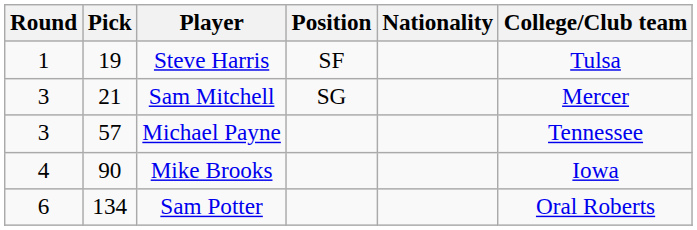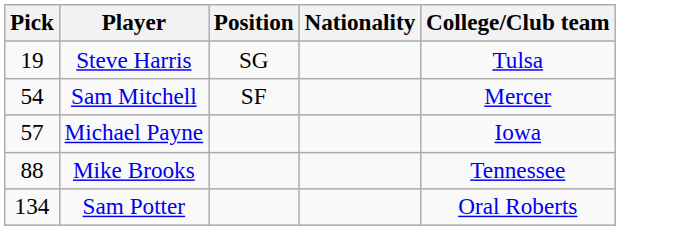- column: (44, 22)
(332, 59) SF -> (254, 59) SG
(110, 96) 21 -> (32, 96) 54
(332, 96) SG -> (254, 96) SF
(596, 133) Tennessee -> (518, 133) Iowa
(110, 170) 90 -> (32, 170) 88
(596, 170) Iowa -> (518, 170) Tennessee
